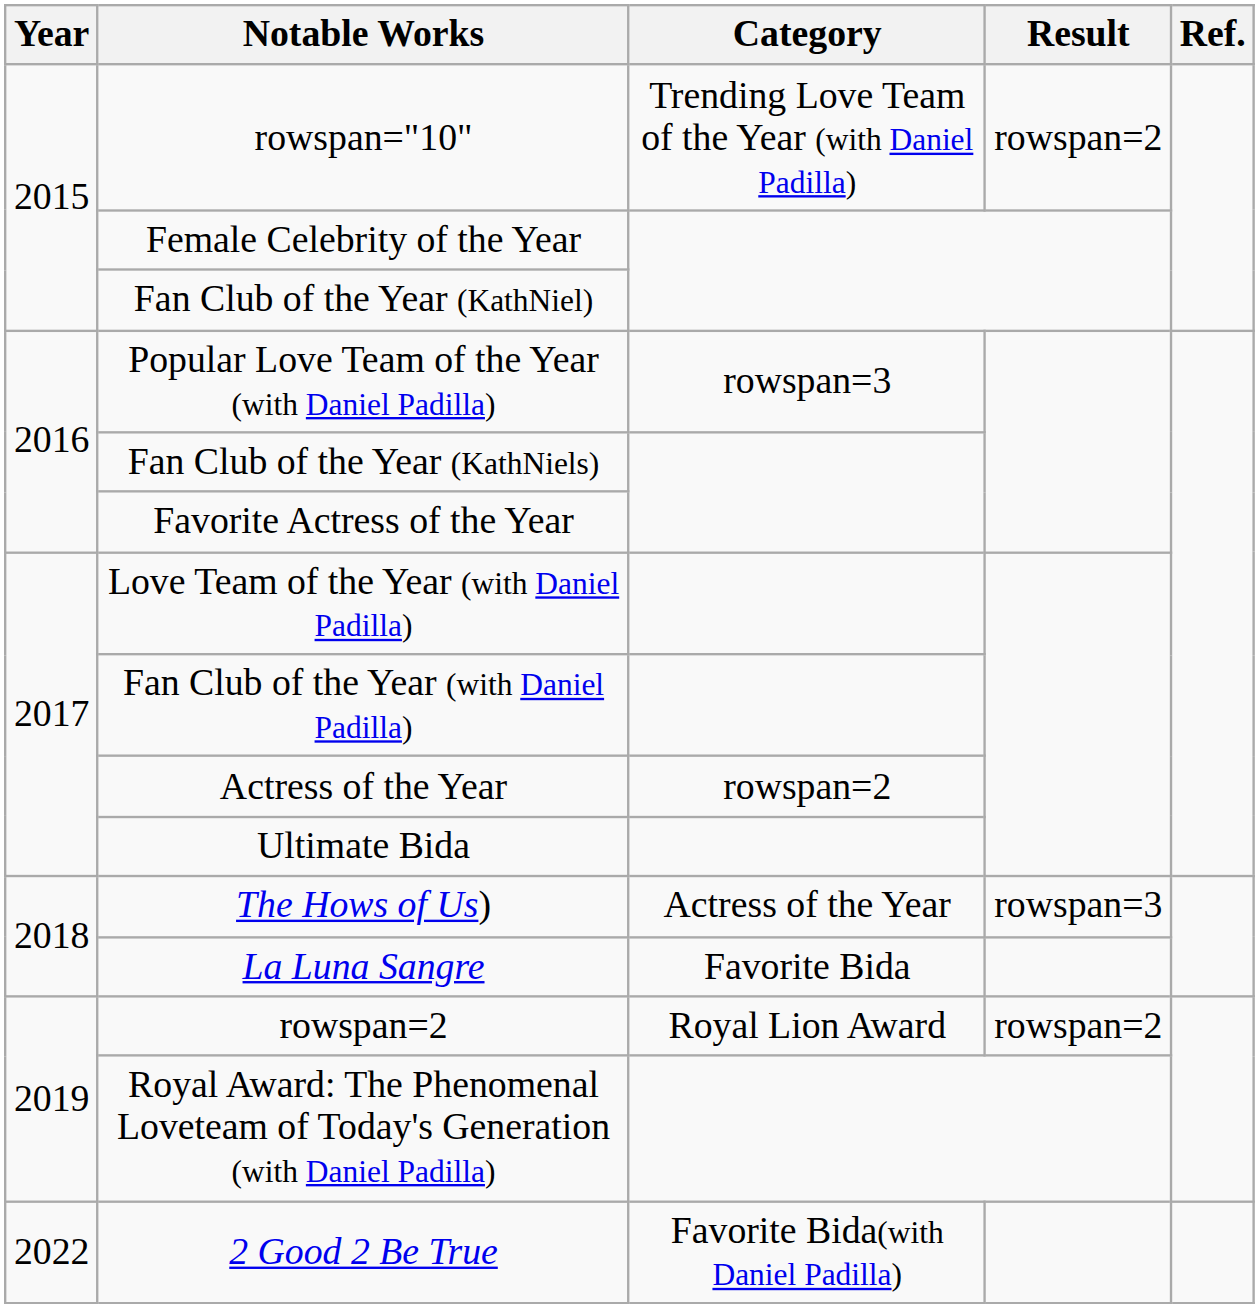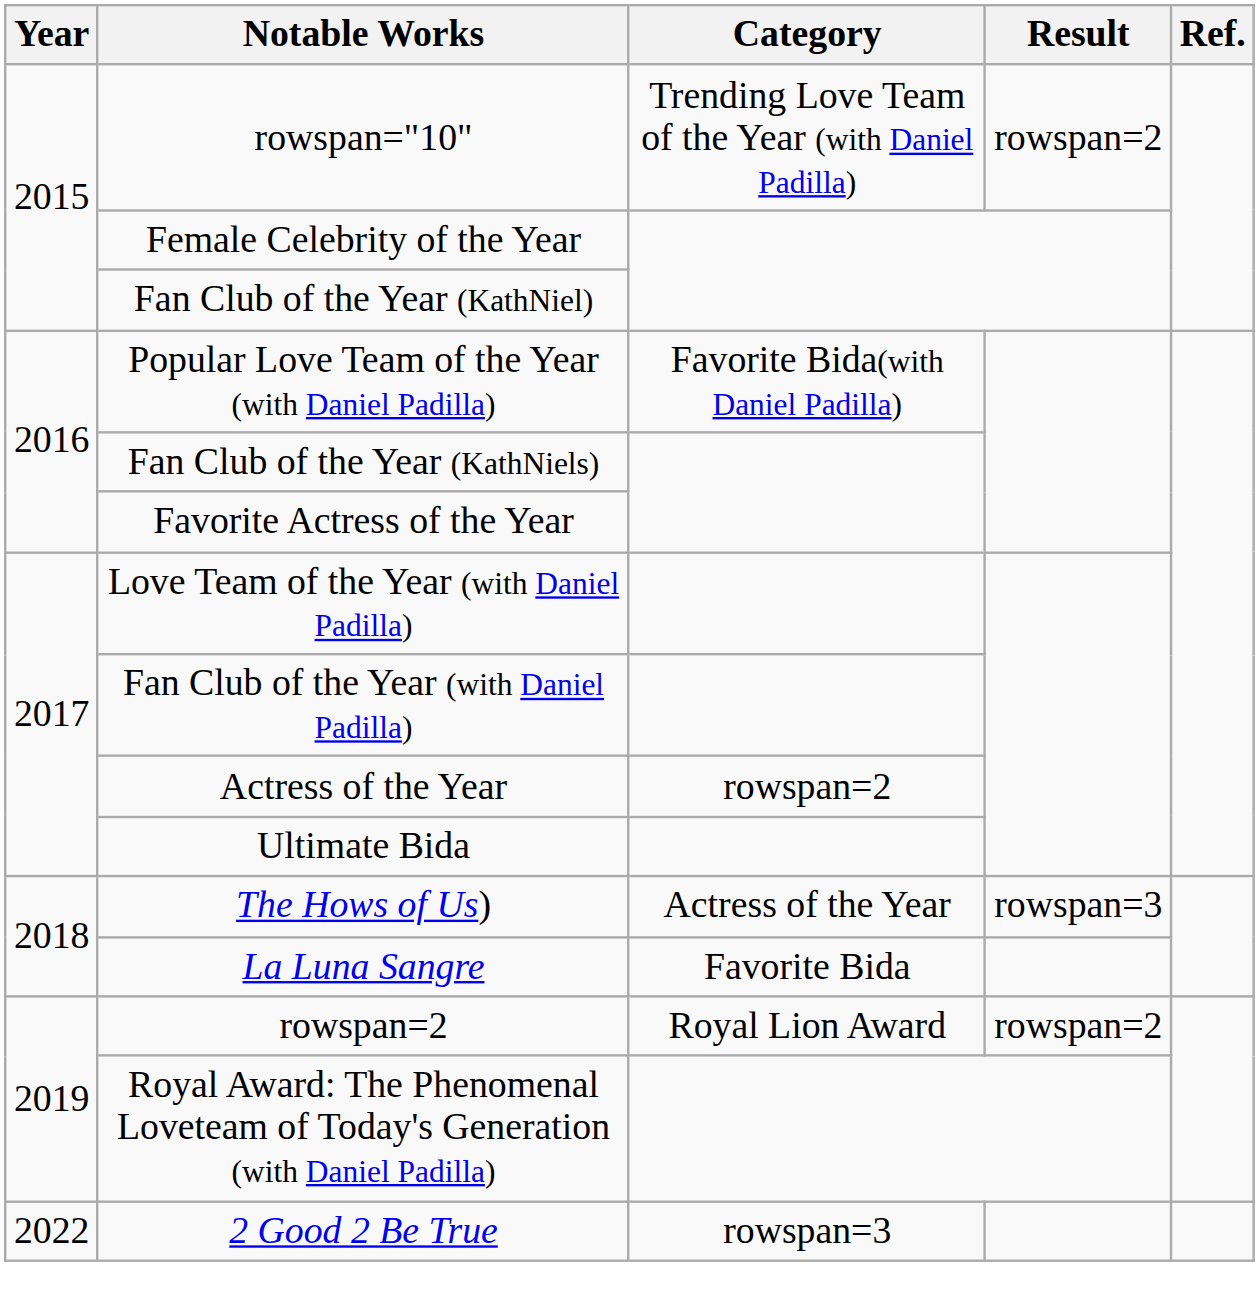(807, 380) rowspan=3 -> (807, 380) Favorite Bida(with Daniel Padilla)
(807, 1251) Favorite Bida(with Daniel Padilla) -> (807, 1230) rowspan=3
